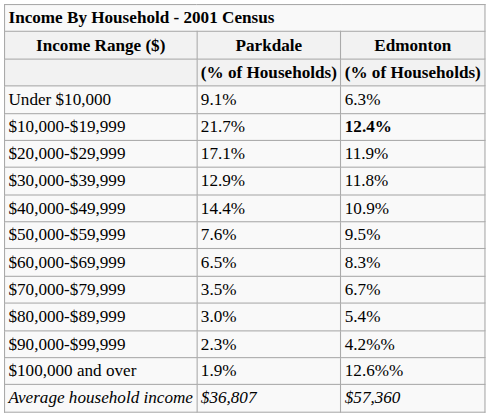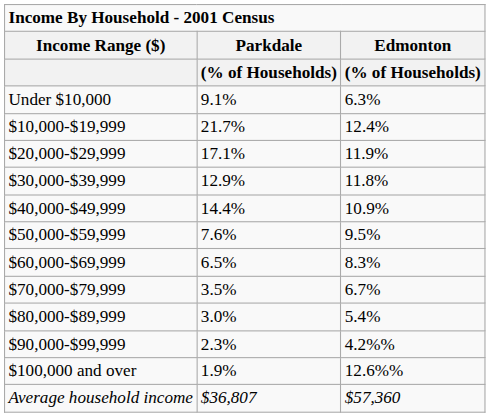(368, 126) bold -> (367, 126) normal
